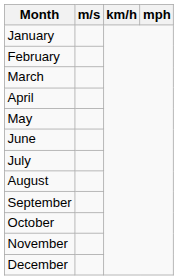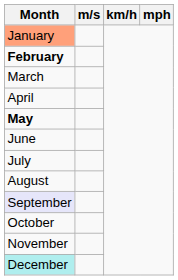(31, 35) no background -> (31, 35) lightsalmon background
(34, 56) normal -> (36, 56) bold
(20, 118) normal -> (20, 118) bold
(40, 202) no background -> (40, 202) lavender background
(38, 264) no background -> (38, 264) paleturquoise background
